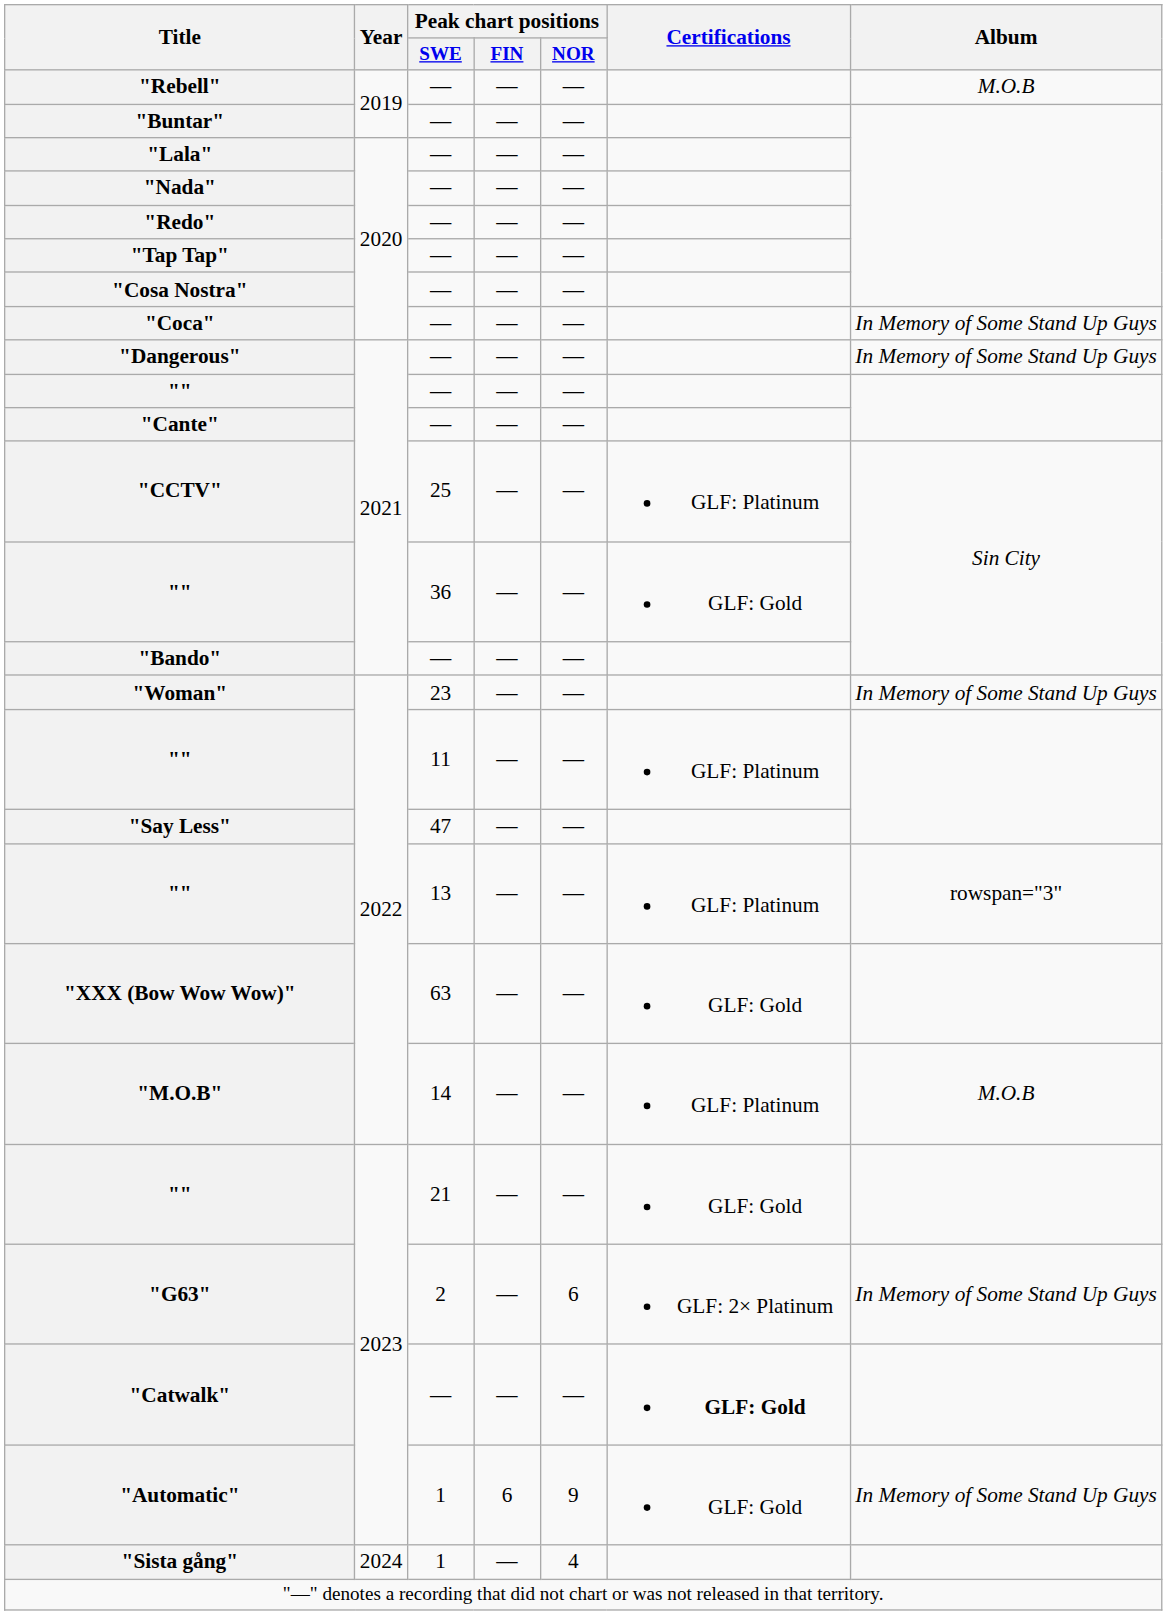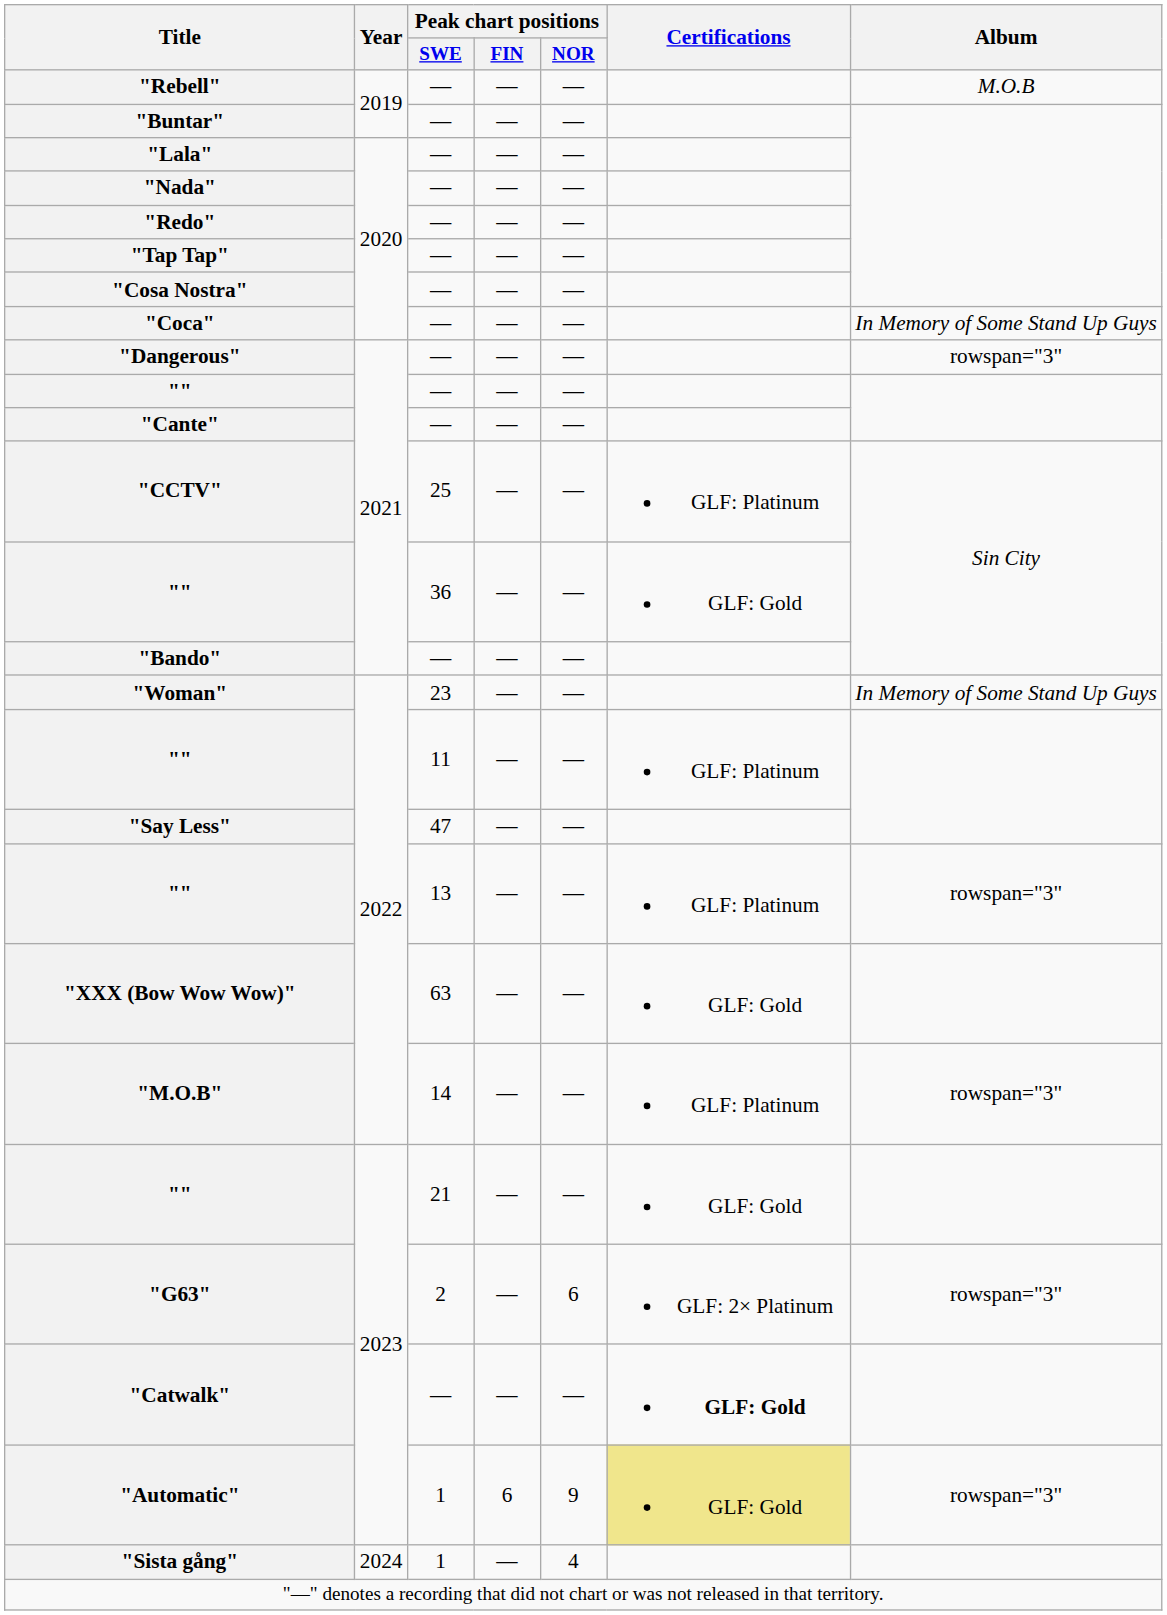(1006, 356) In Memory of Some Stand Up Guys -> (1006, 356) rowspan="3"
(1006, 1093) M.O.B -> (1006, 1093) rowspan="3"
(1006, 1294) In Memory of Some Stand Up Guys -> (1006, 1294) rowspan="3"
(729, 1507) no background -> (729, 1507) khaki background
(1006, 1494) In Memory of Some Stand Up Guys -> (1006, 1494) rowspan="3"
